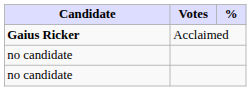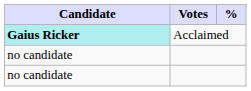(43, 34) no background -> (43, 34) paleturquoise background
